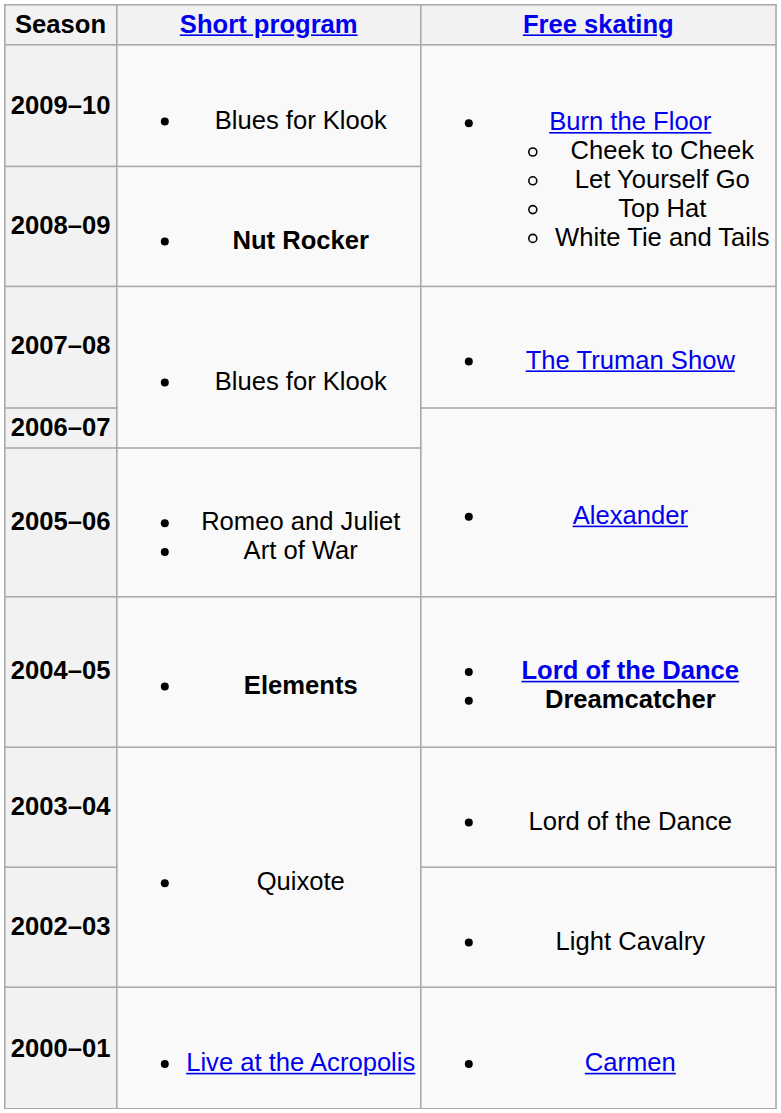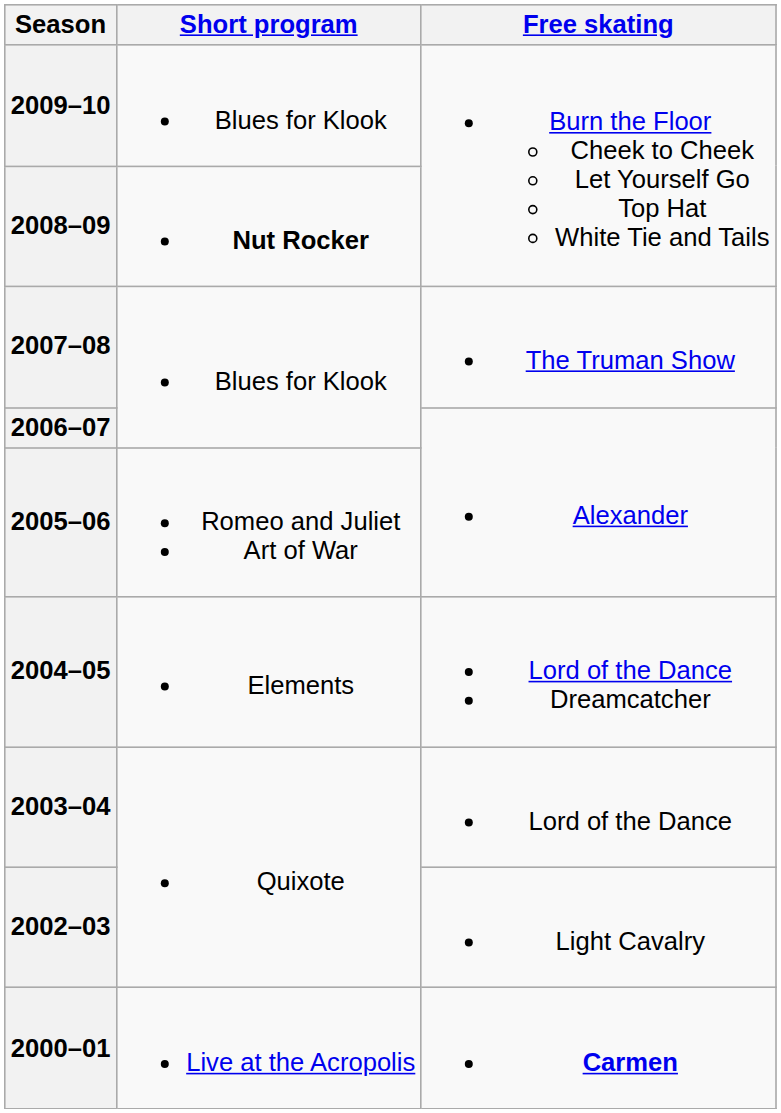(269, 686) bold -> (269, 686) normal
(598, 686) bold -> (598, 686) normal
(598, 1062) normal -> (598, 1062) bold
